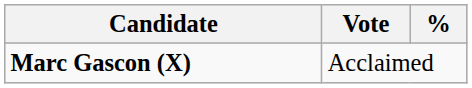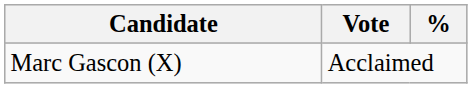(101, 62) bold -> (96, 62) normal
